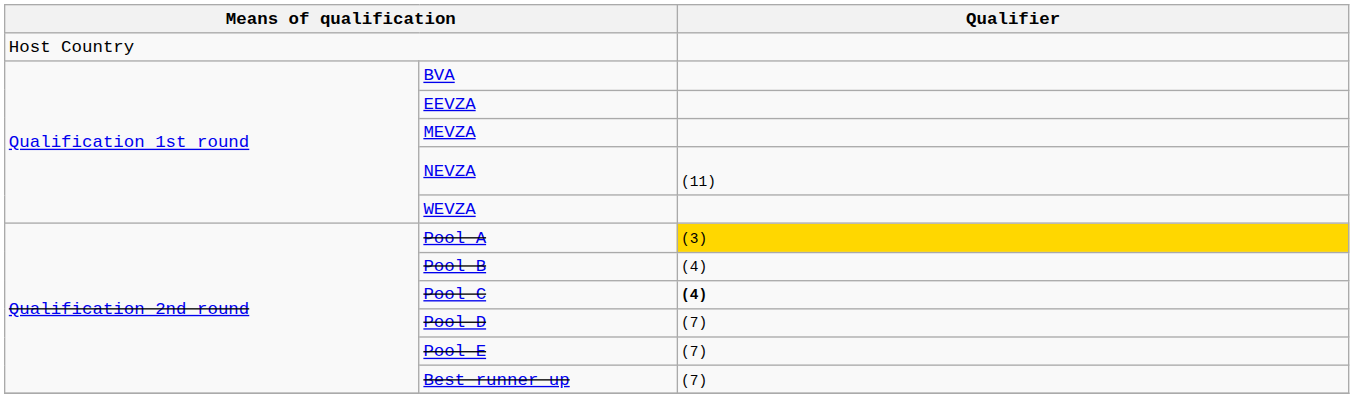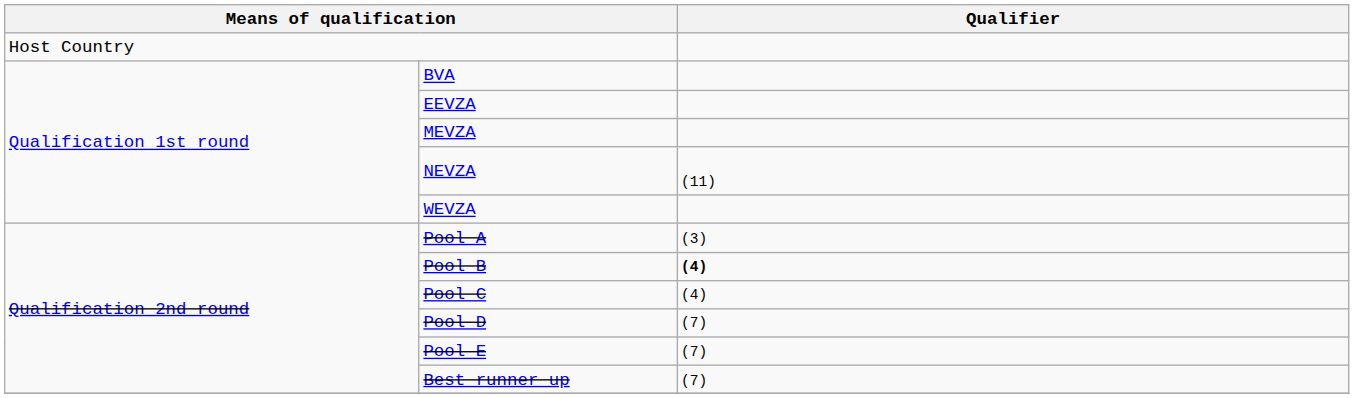(694, 238) gold background -> (694, 238) no background
(694, 267) normal -> (694, 266) bold
(694, 294) bold -> (694, 295) normal
